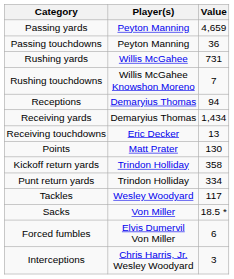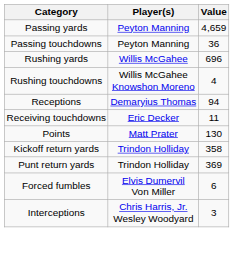(214, 59) 731 -> (214, 59) 696
(214, 80) 7 -> (214, 80) 4
- row: (56, 117)
(214, 133) 13 -> (214, 117) 11
(214, 180) 334 -> (214, 165) 369
- row: (56, 196)
- row: (56, 212)
